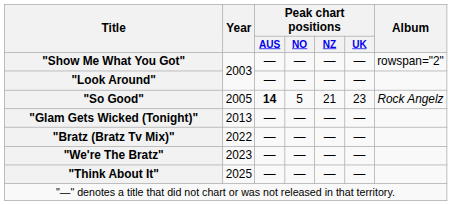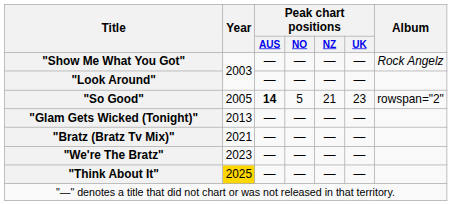(410, 61) rowspan="2" -> (410, 61) Rock Angelz
(410, 99) Rock Angelz -> (410, 99) rowspan="2"
(239, 136) 2022 -> (239, 136) 2021
(239, 174) no background -> (239, 174) gold background
